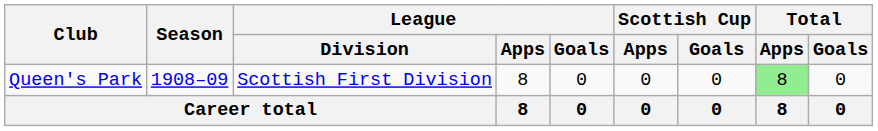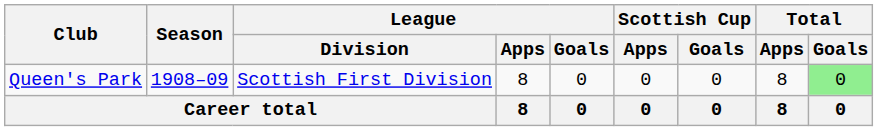(782, 80) lightgreen background -> (782, 80) no background
(841, 80) no background -> (841, 80) lightgreen background
